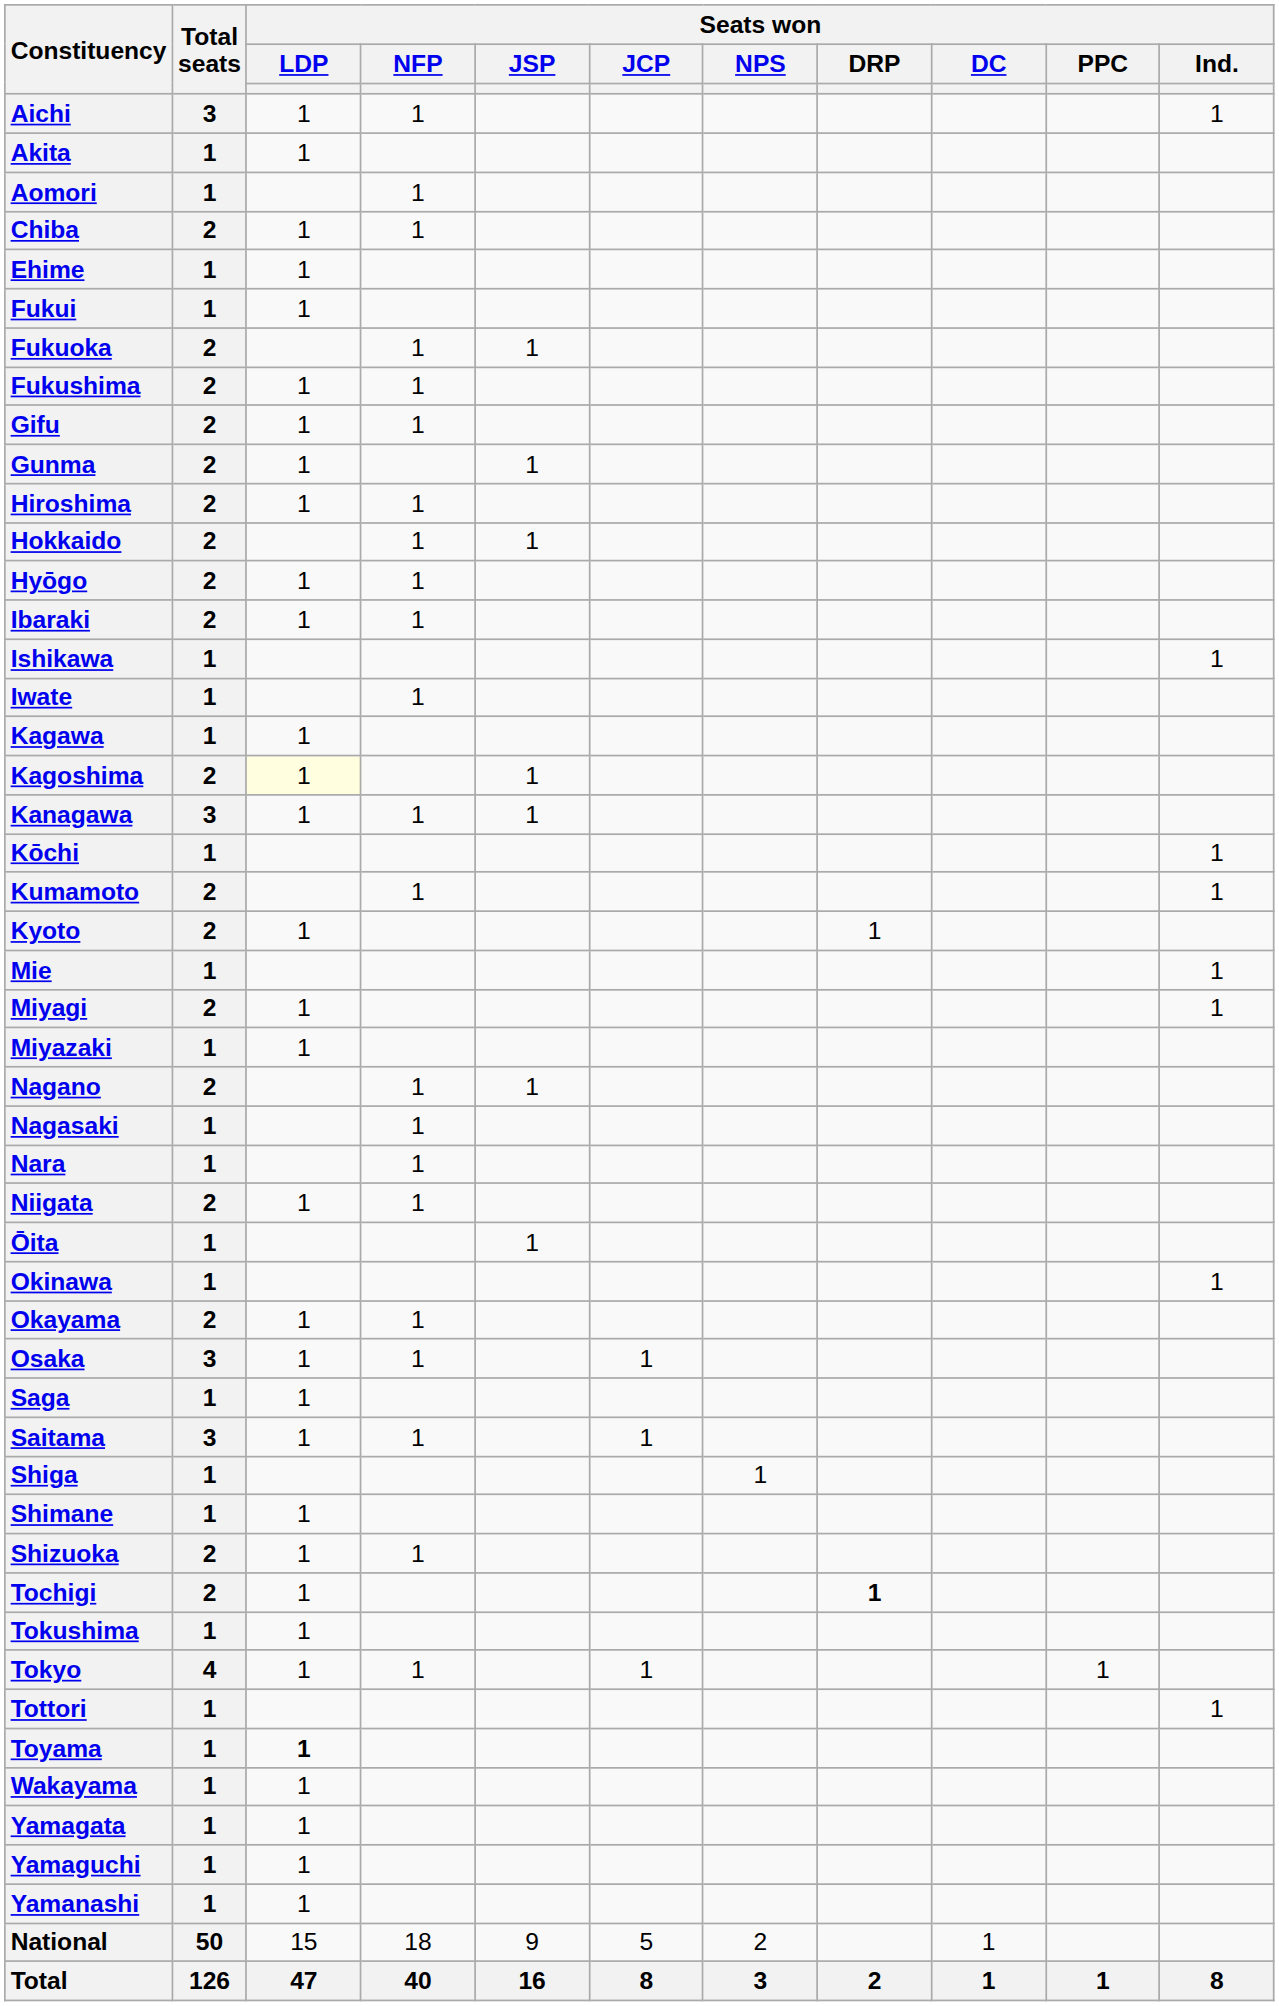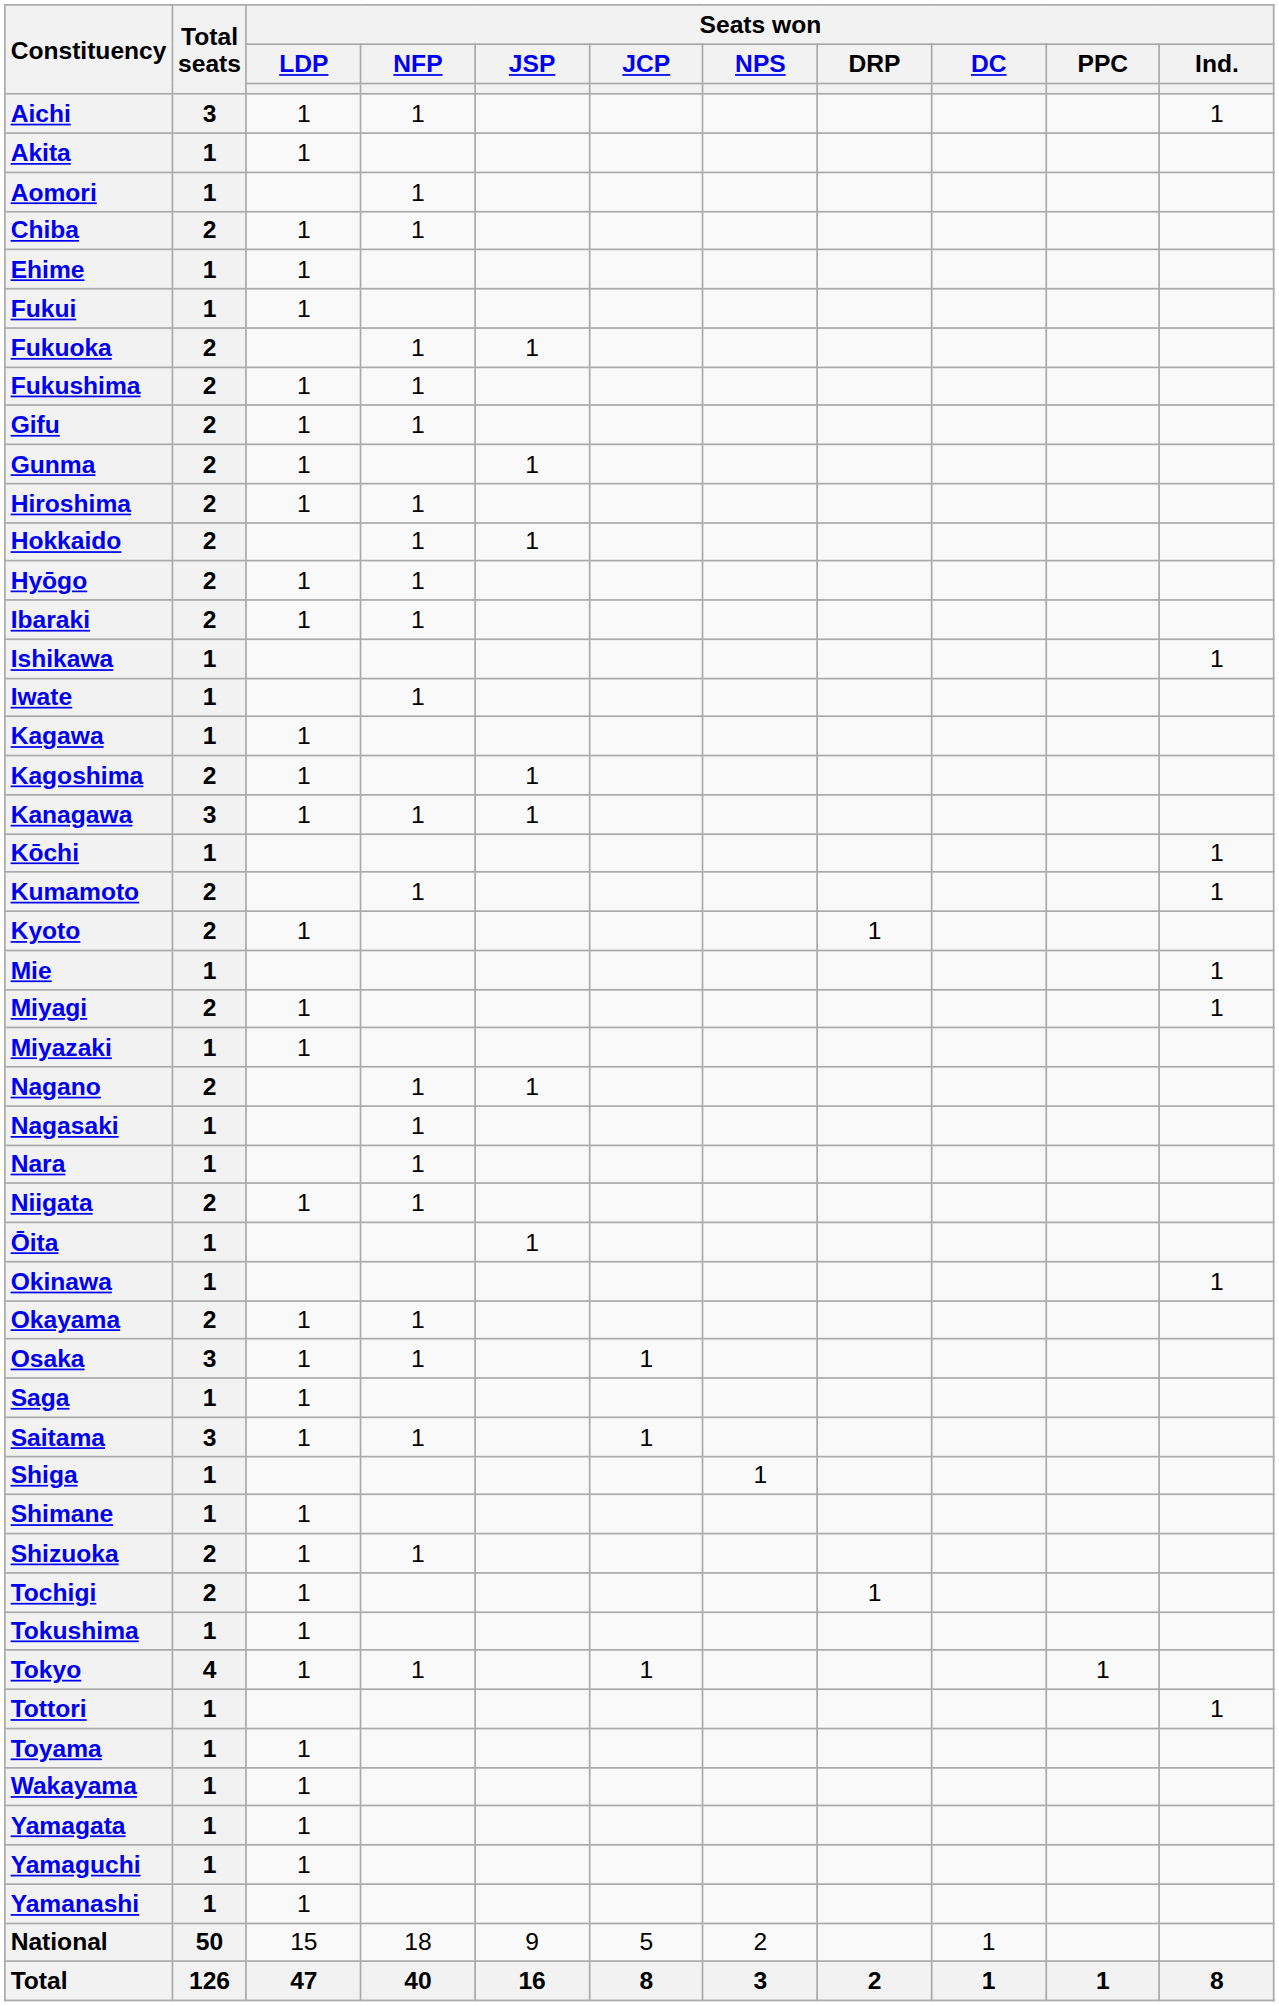(304, 775) lightyellow background -> (304, 775) no background
(875, 1592) bold -> (875, 1592) normal
(304, 1748) bold -> (304, 1748) normal
